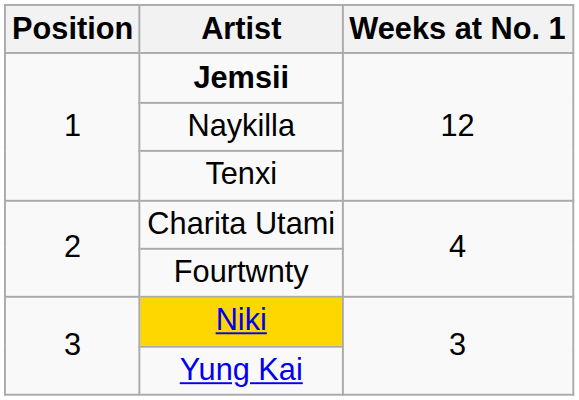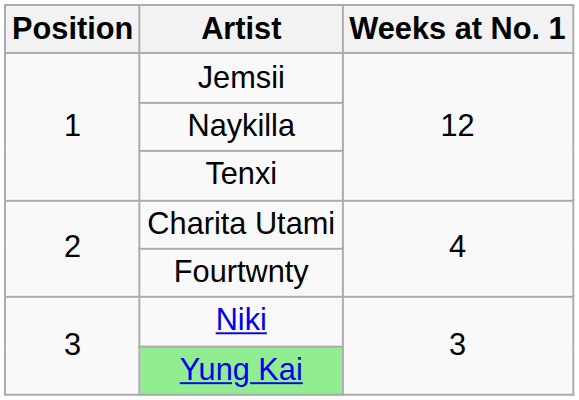(241, 77) bold -> (241, 77) normal
(241, 321) gold background -> (241, 321) no background
(241, 369) no background -> (241, 369) lightgreen background
